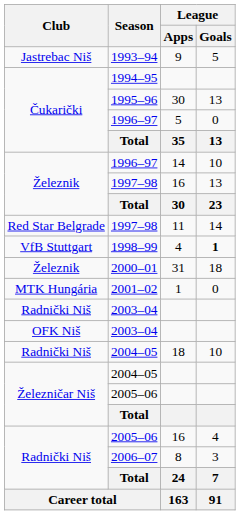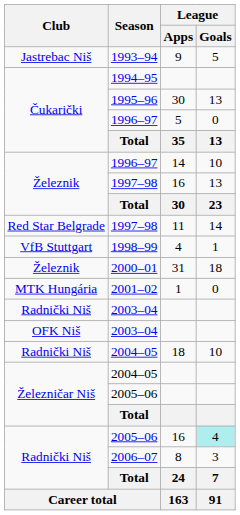(215, 246) bold -> (215, 246) normal
(215, 436) no background -> (215, 436) paleturquoise background
